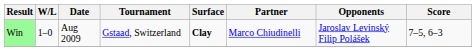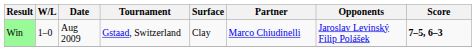(202, 33) bold -> (201, 33) normal
(425, 33) normal -> (425, 33) bold
